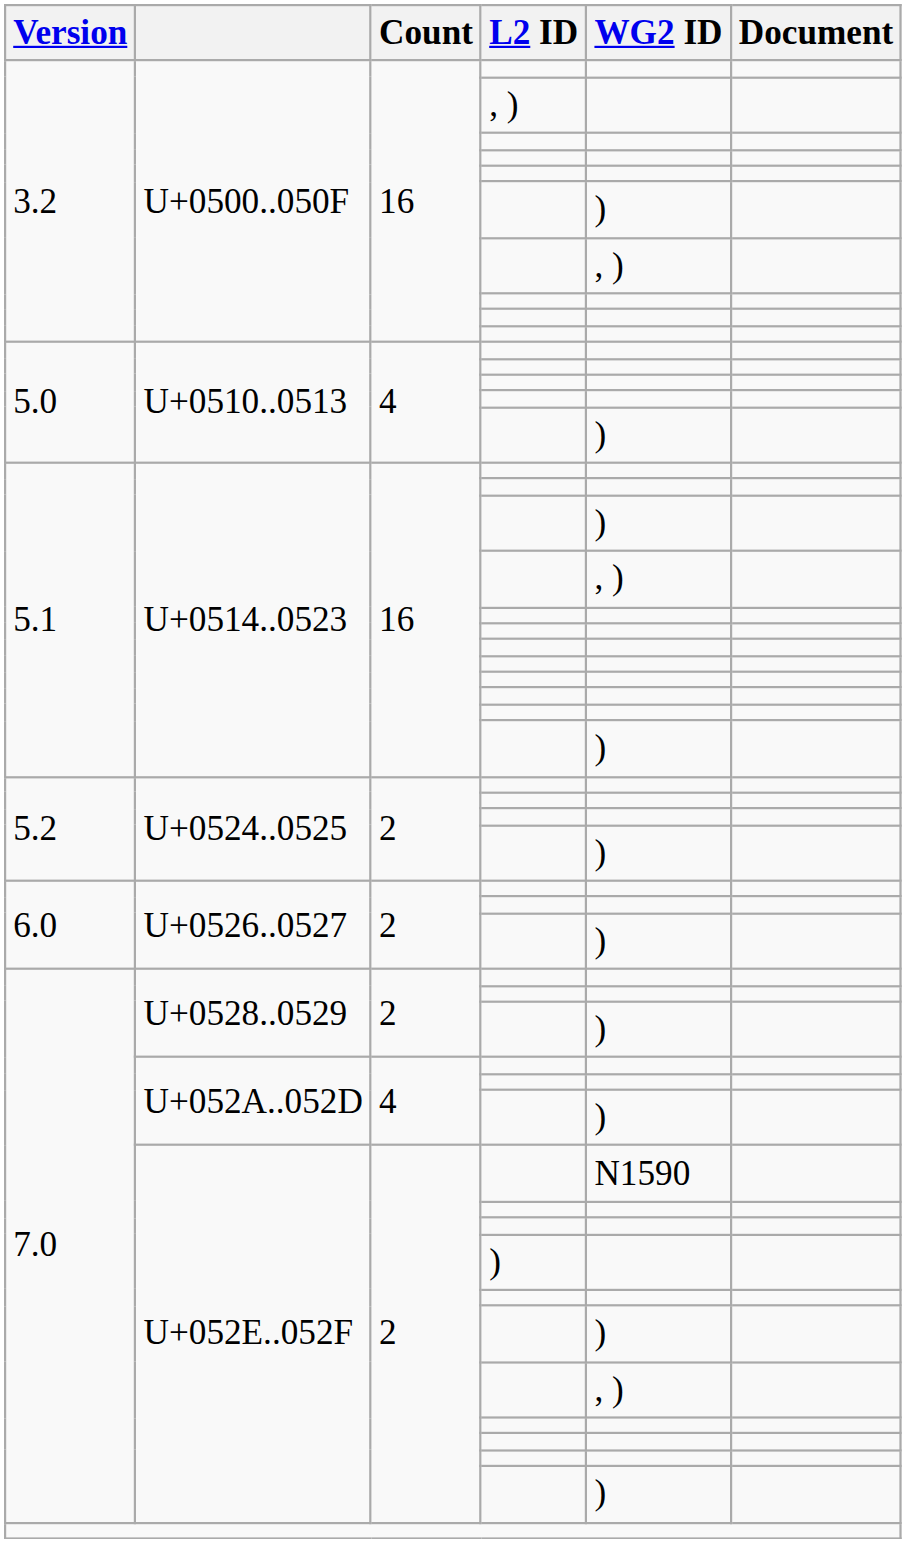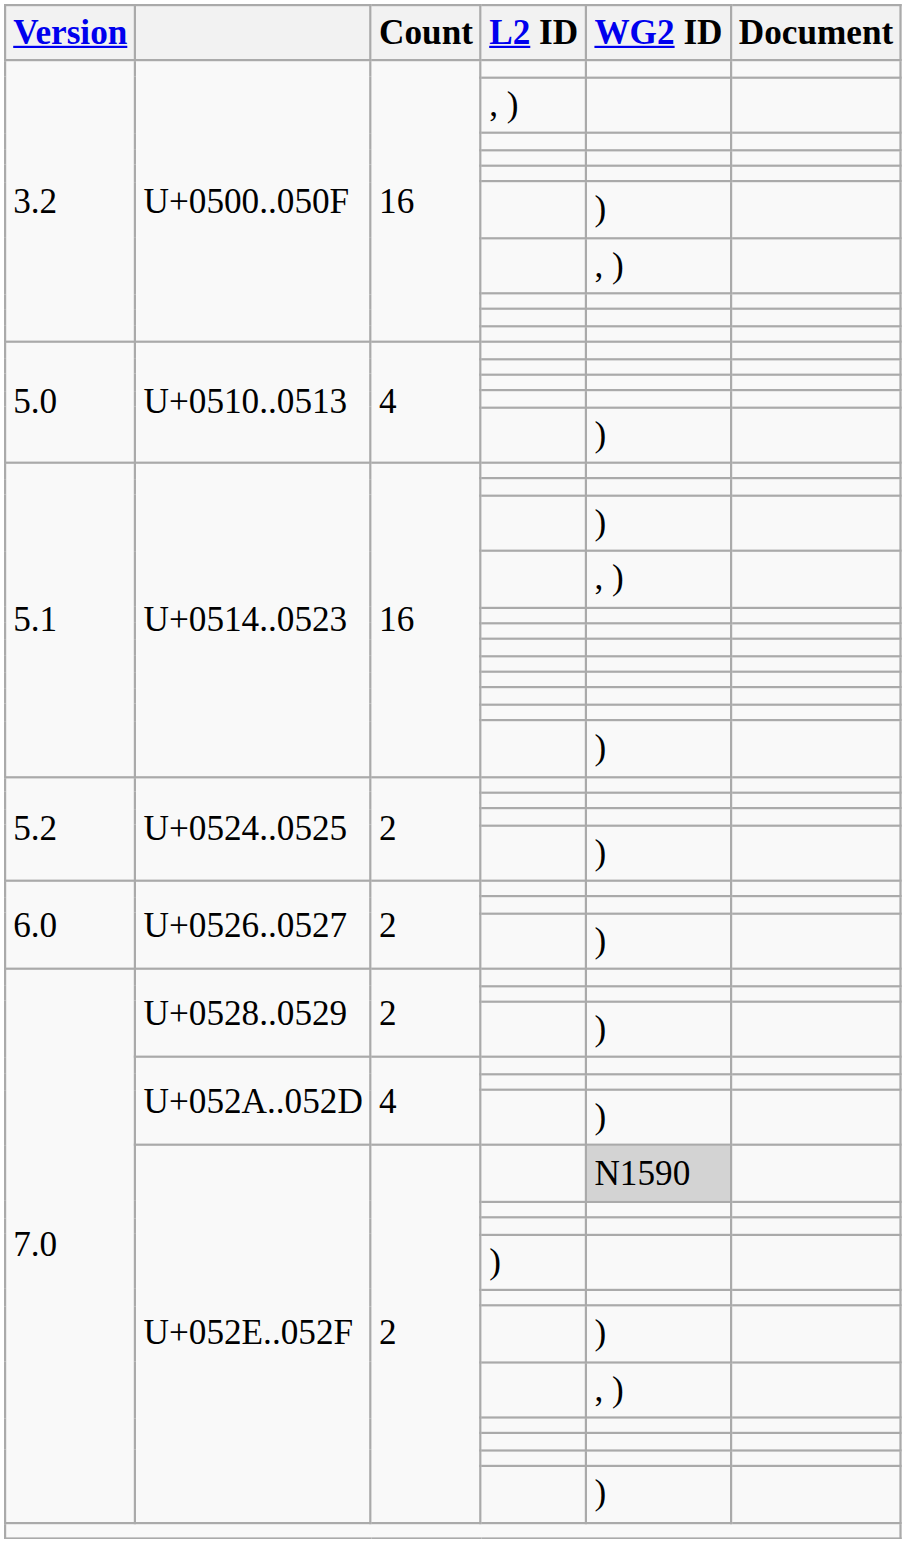(642, 1172) no background -> (642, 1172) lightgrey background
